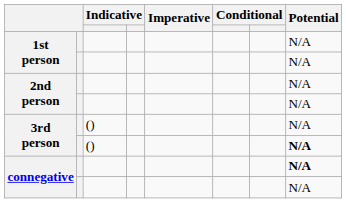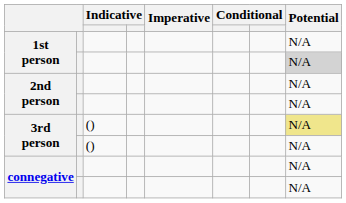(300, 62) no background -> (300, 62) lightgrey background
(300, 124) no background -> (300, 124) khaki background
(300, 145) bold -> (300, 145) normal
(300, 166) bold -> (300, 166) normal
